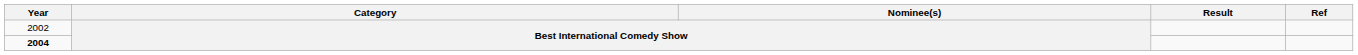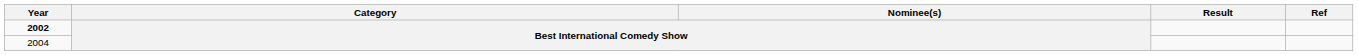(38, 28) normal -> (38, 28) bold
(38, 43) bold -> (38, 43) normal
